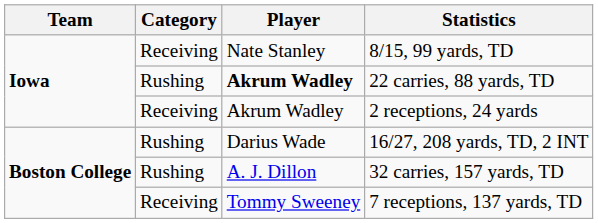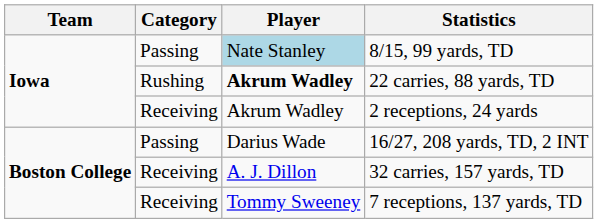(179, 50) Receiving -> (169, 50) Passing
(276, 50) no background -> (276, 50) lightblue background
(172, 141) Rushing -> (169, 141) Passing
(172, 172) Rushing -> (179, 172) Receiving
